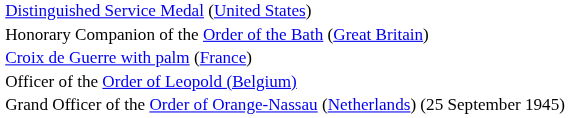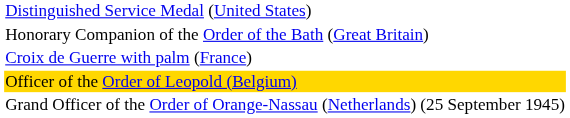(151, 81) no background -> (151, 81) gold background
